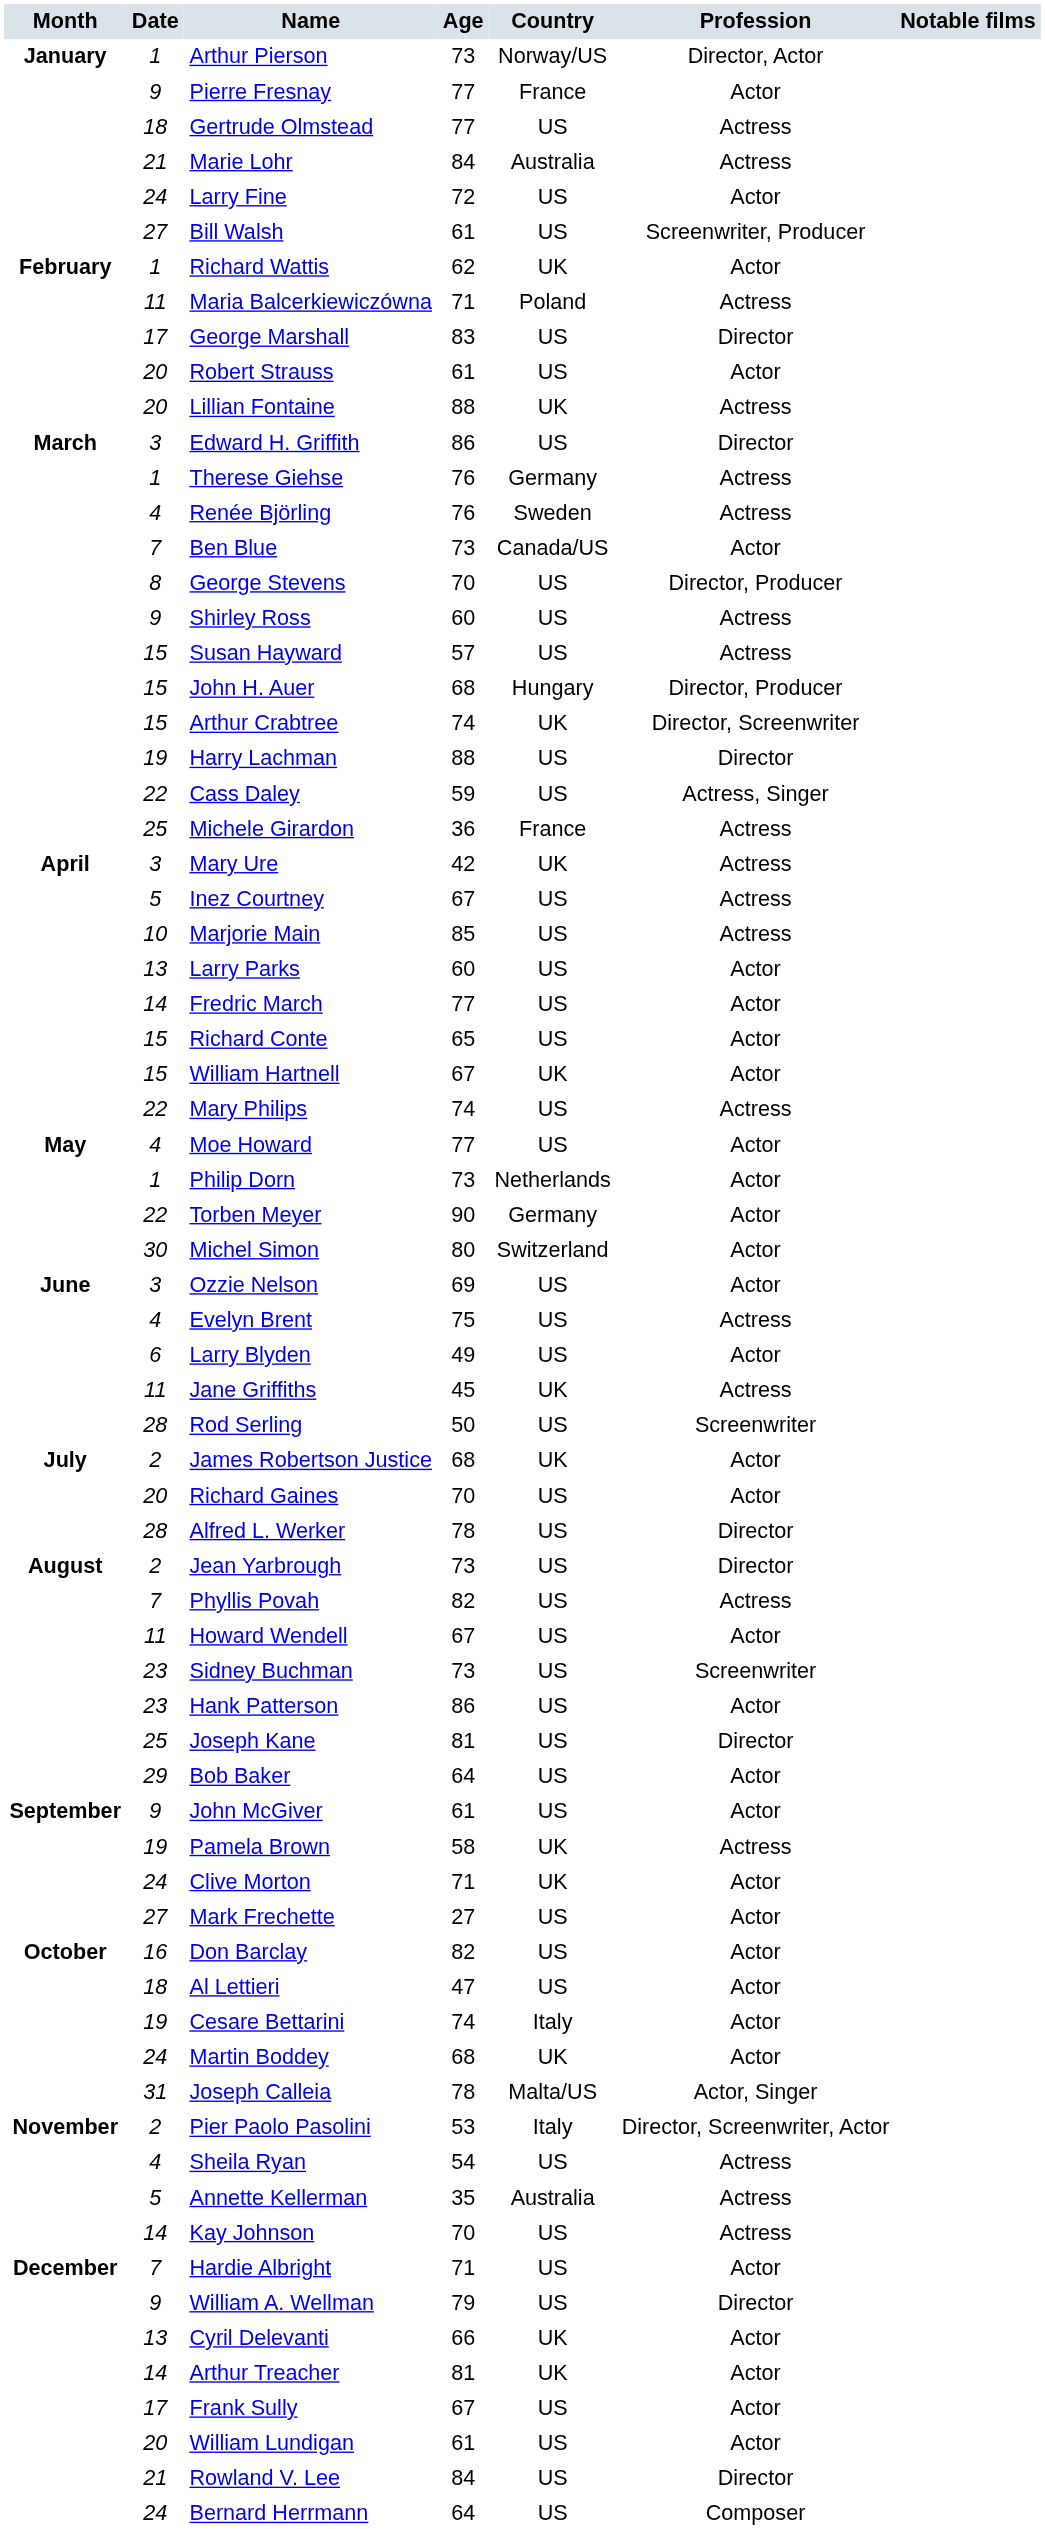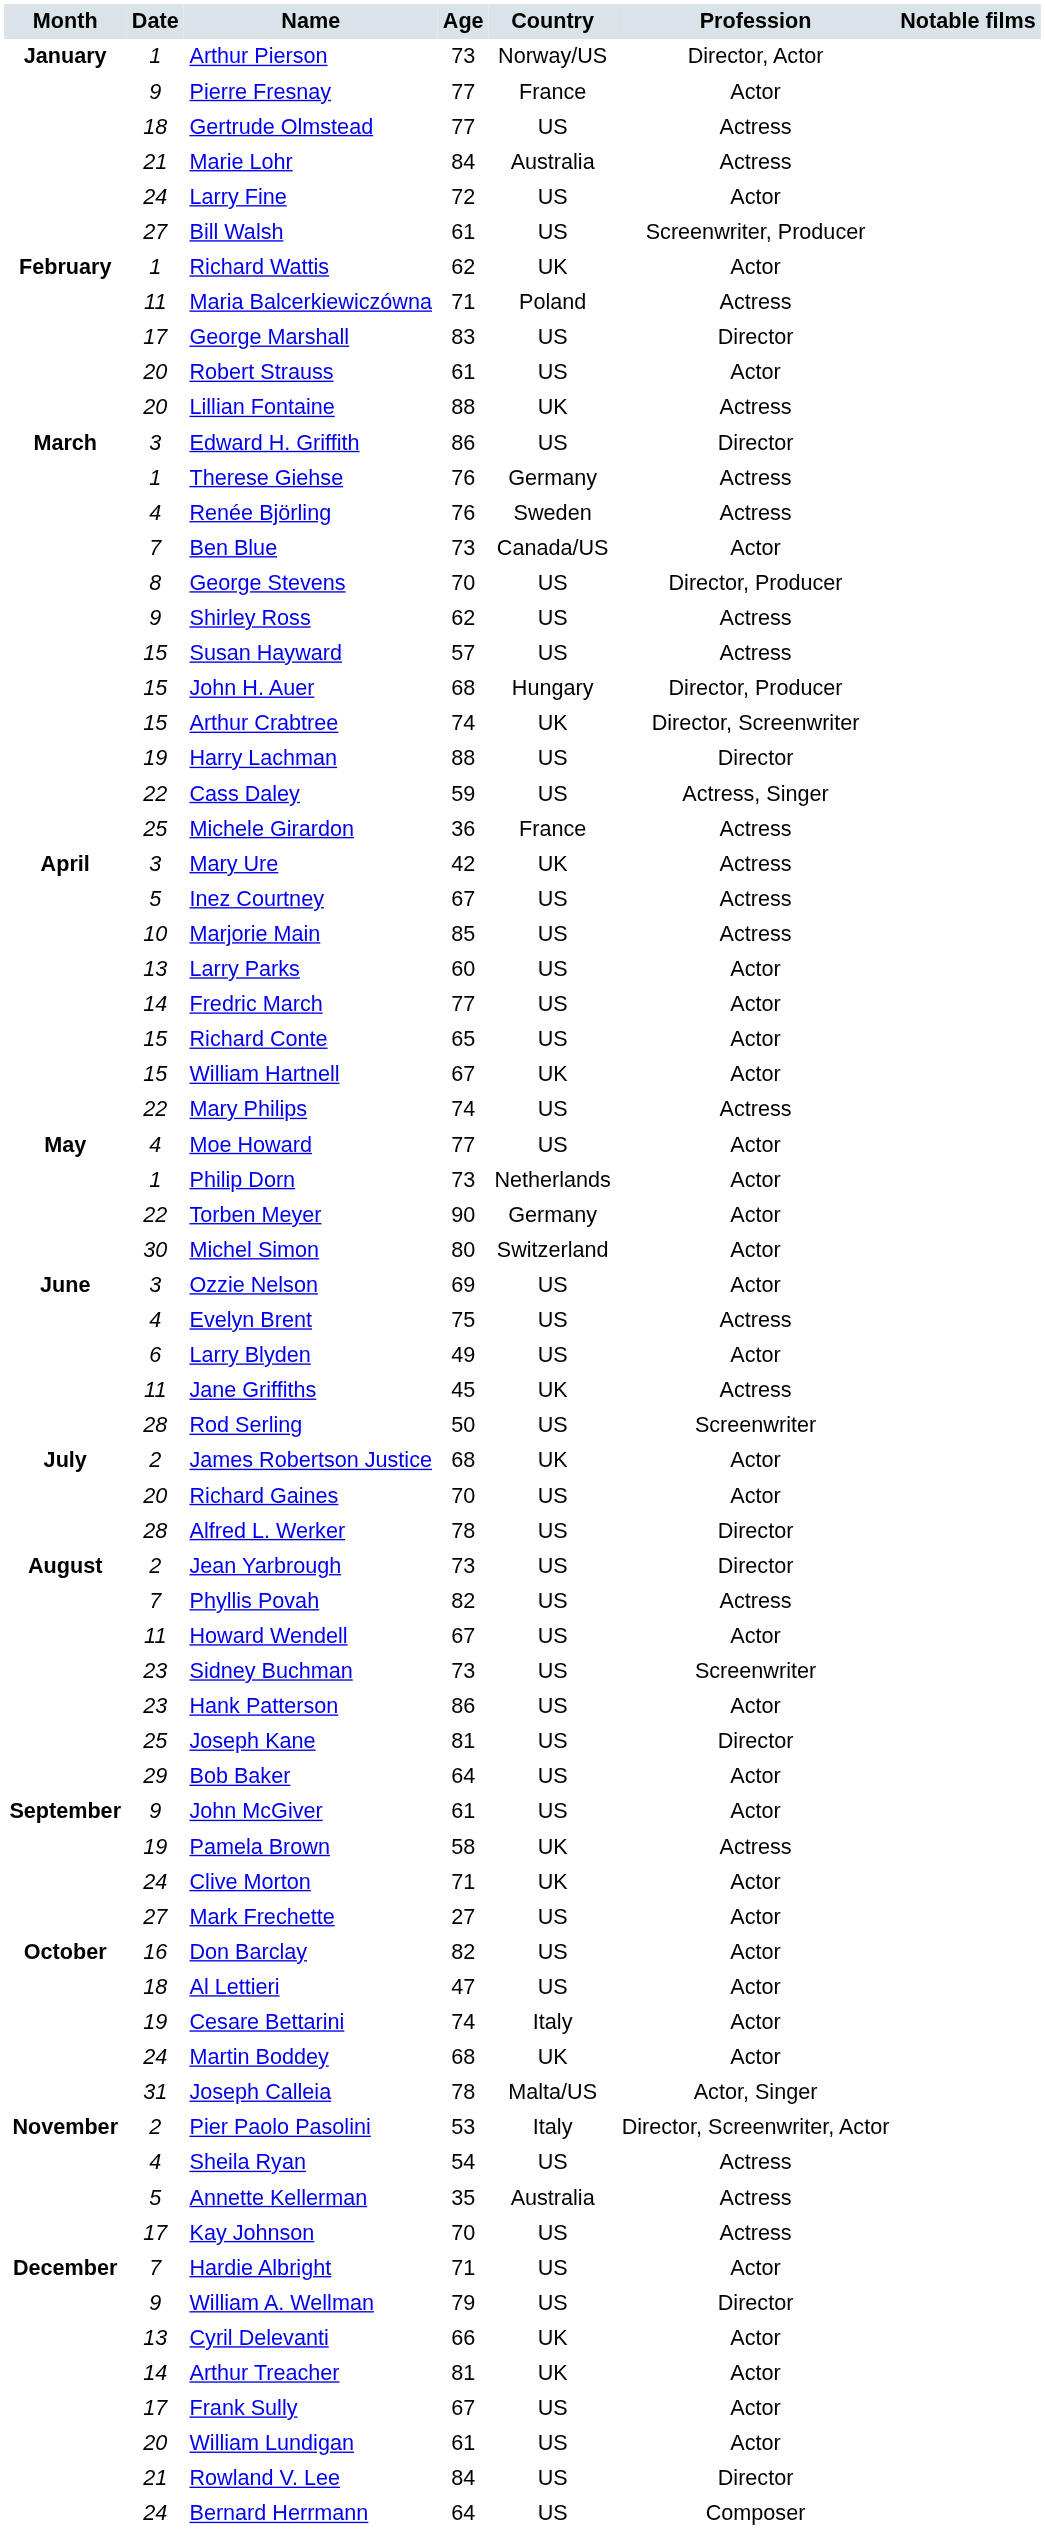(463, 618) 60 -> (463, 618) 62
(155, 2232) 14 -> (155, 2232) 17
